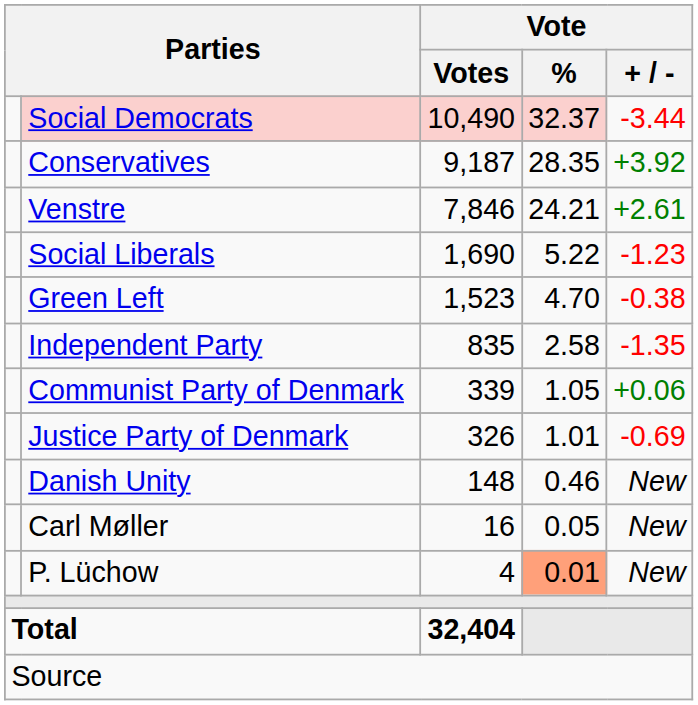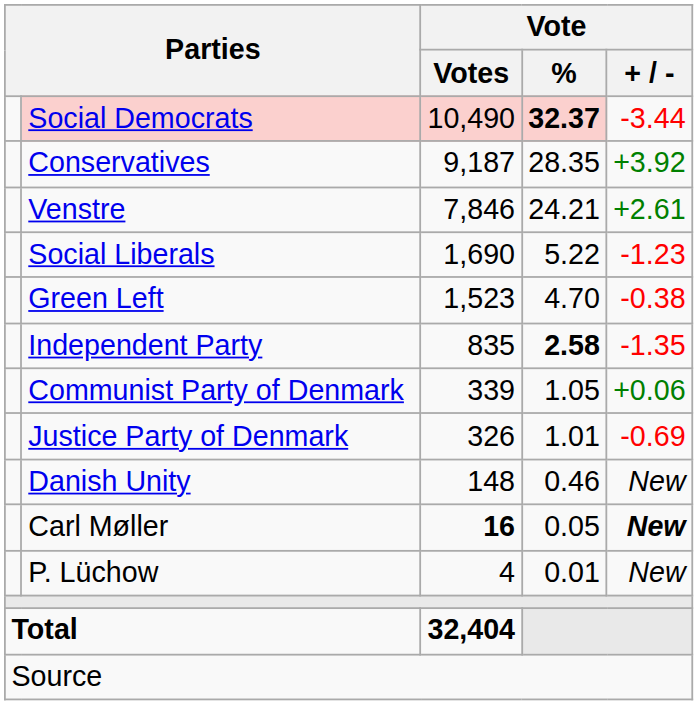(564, 118) normal -> (564, 118) bold
(572, 345) normal -> (572, 345) bold
(499, 526) normal -> (499, 526) bold
(657, 526) normal -> (656, 526) bold
(572, 572) lightsalmon background -> (572, 572) no background
